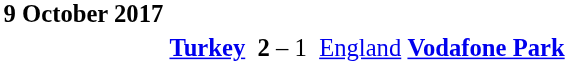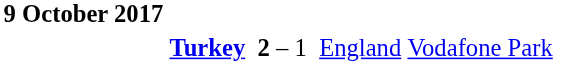(486, 48) bold -> (480, 48) normal
